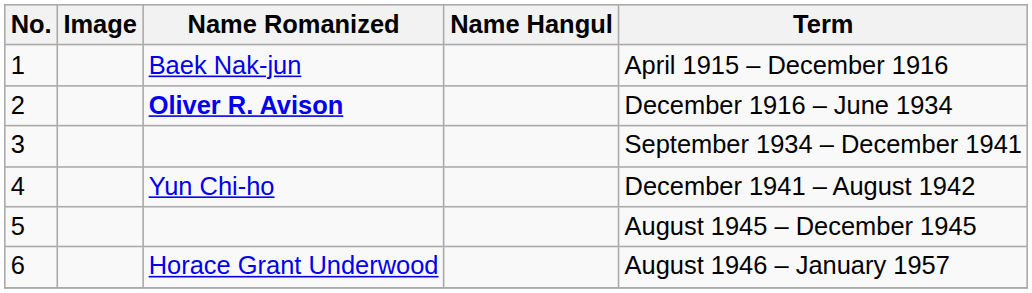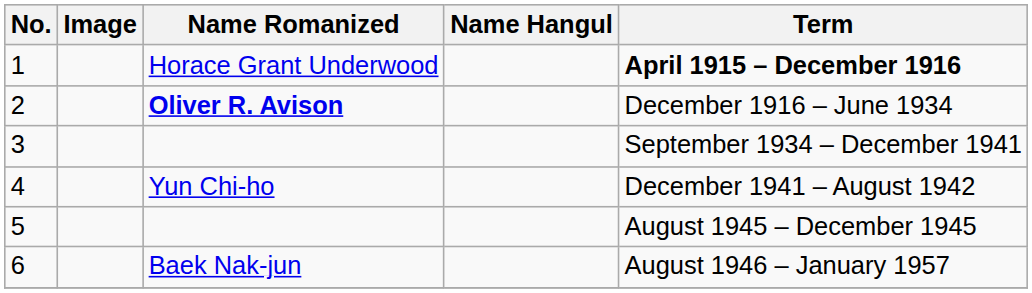(225, 65) Baek Nak-jun -> (294, 65) Horace Grant Underwood
(786, 65) normal -> (793, 65) bold
(294, 266) Horace Grant Underwood -> (225, 266) Baek Nak-jun
